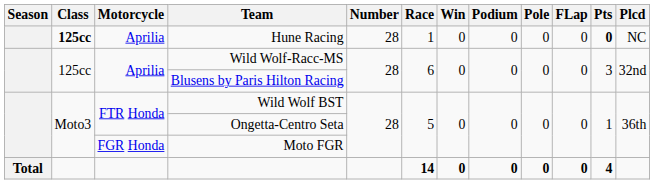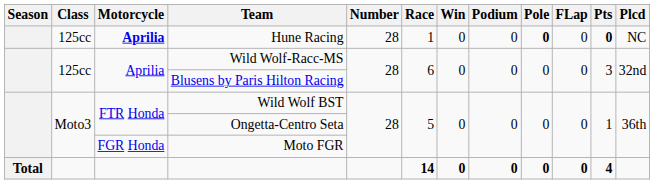(75, 37) bold -> (75, 37) normal
(145, 37) normal -> (143, 37) bold
(546, 37) normal -> (546, 37) bold
